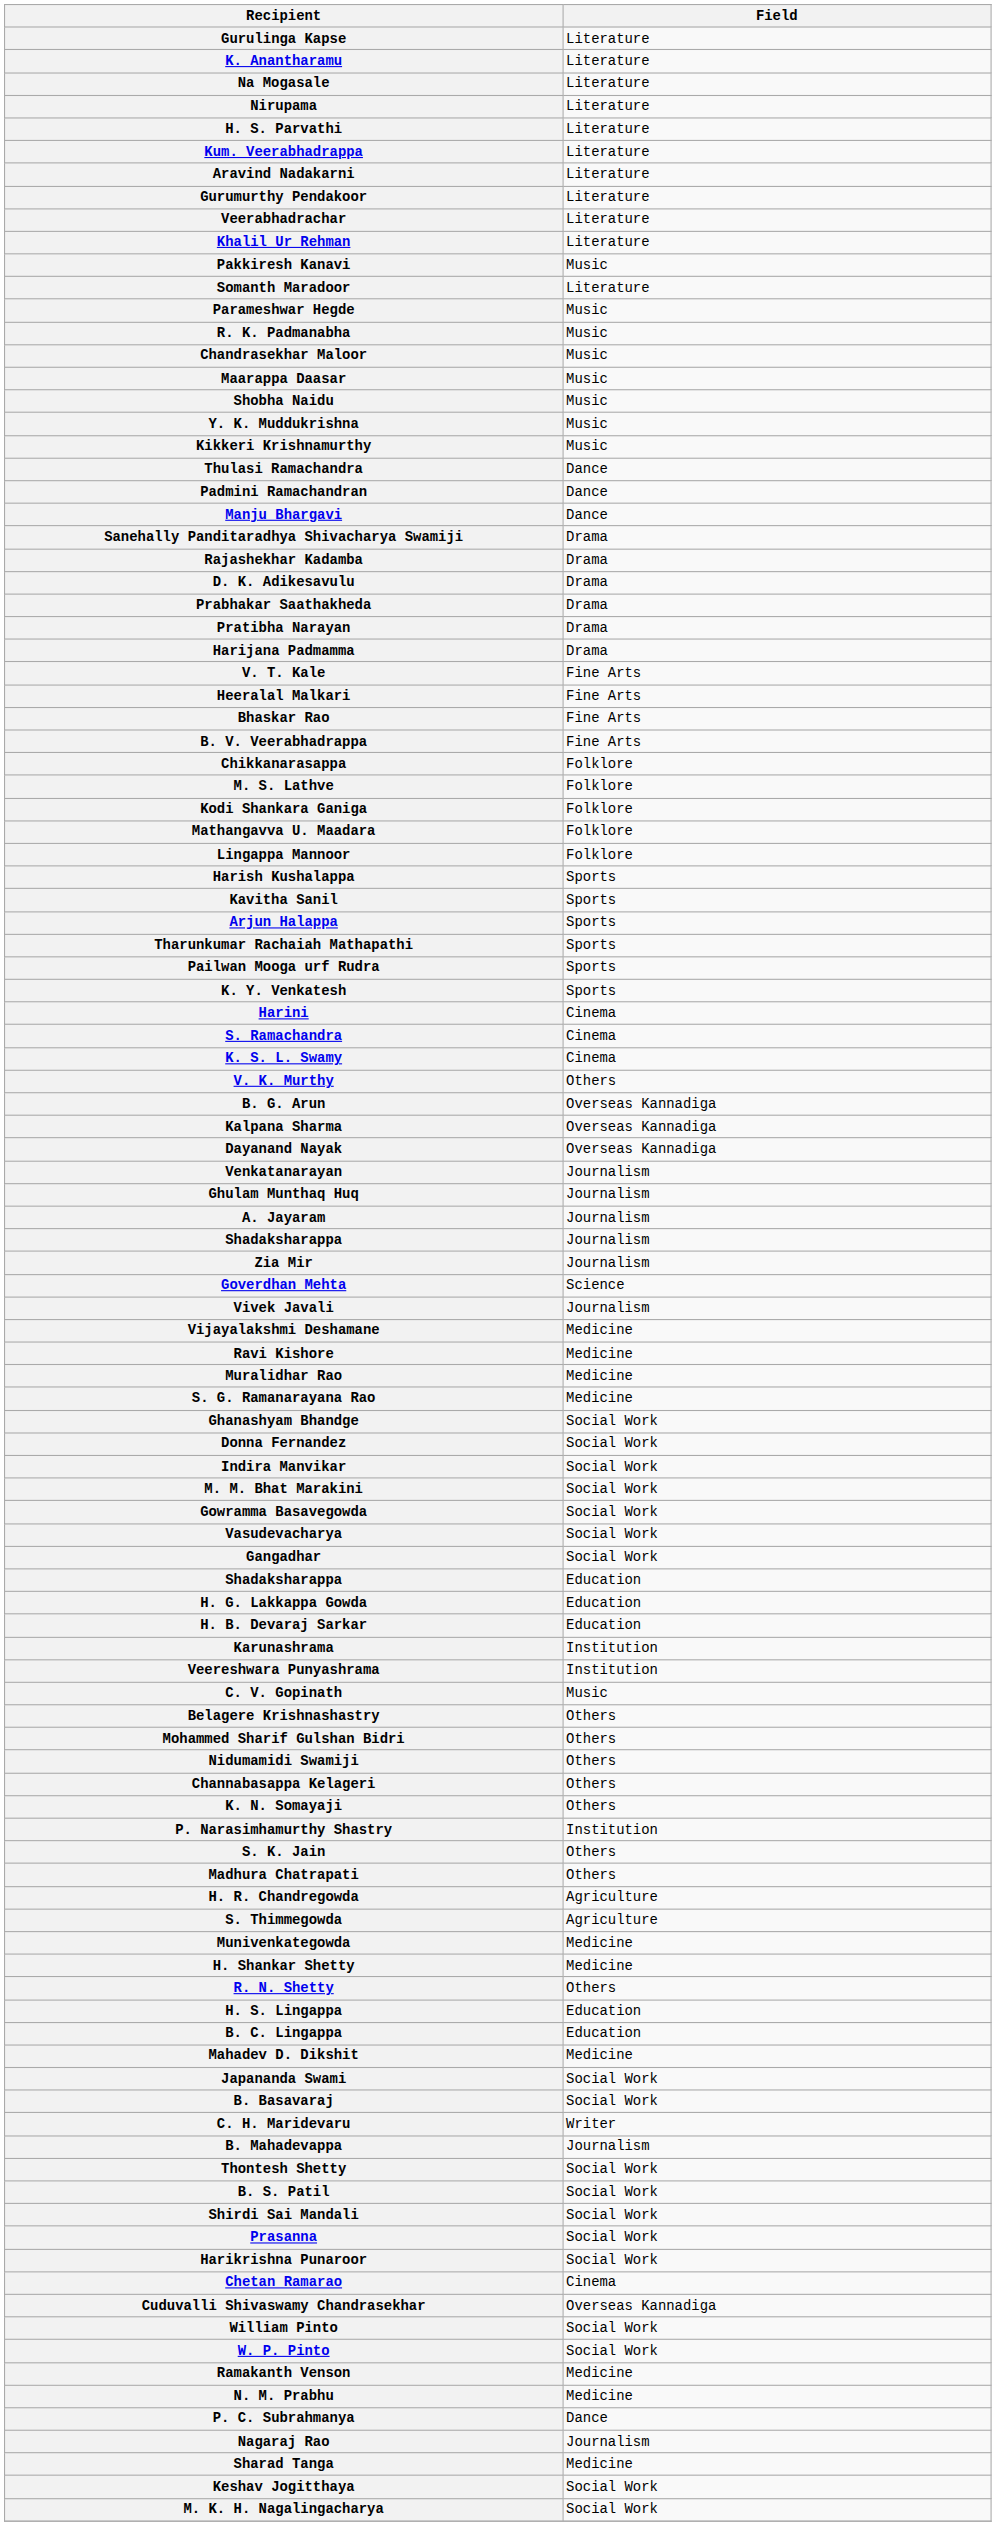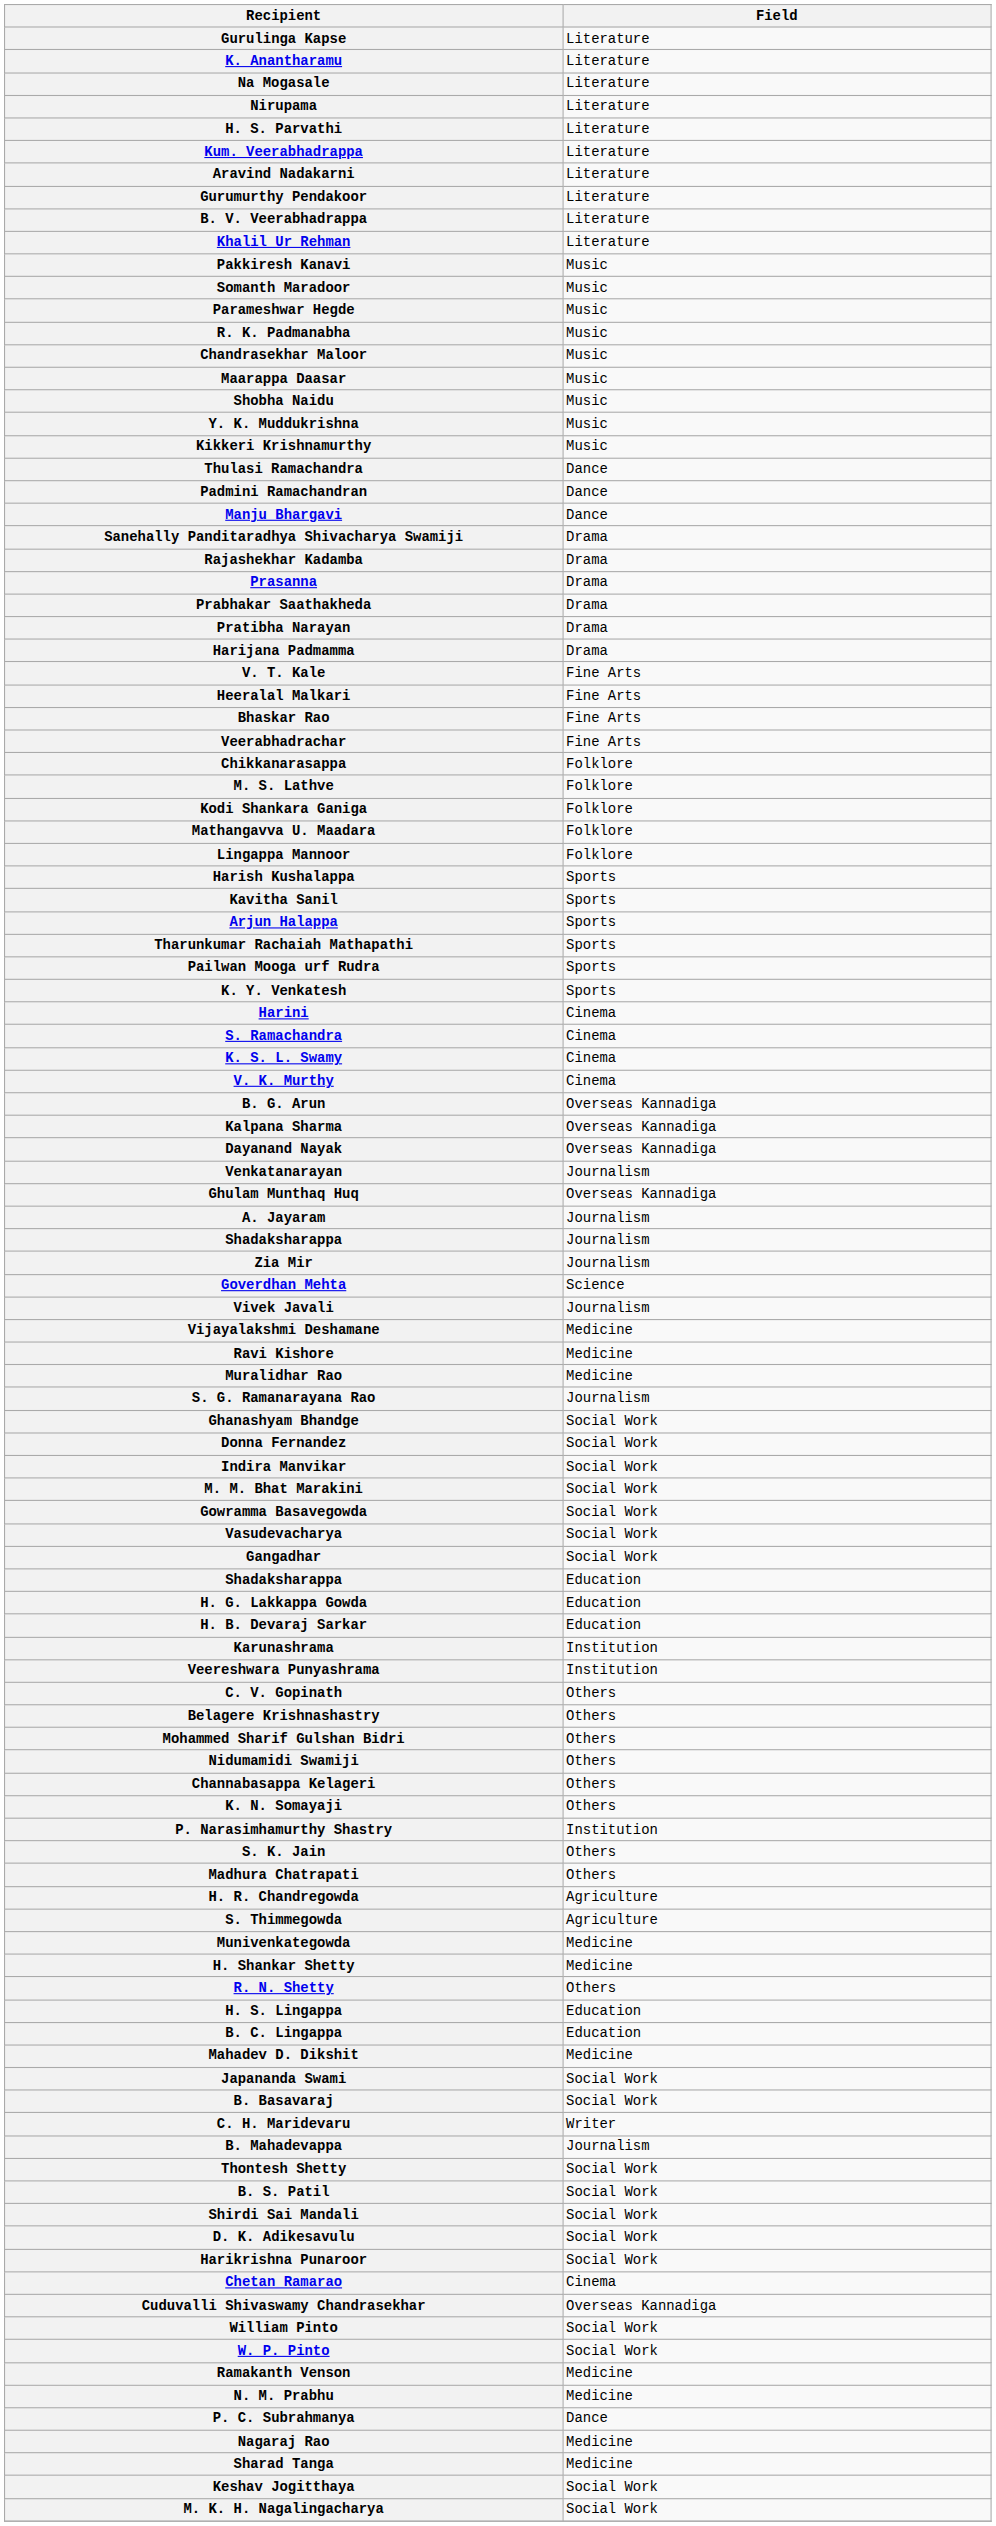(284, 220) Veerabhadrachar -> (284, 220) B. V. Veerabhadrappa
(608, 288) Literature -> (587, 288) Music
(284, 583) D. K. Adikesavulu -> (284, 583) Prasanna
(284, 741) B. V. Veerabhadrappa -> (284, 741) Veerabhadrachar
(591, 1081) Others -> (591, 1081) Cinema
(608, 1195) Journalism -> (641, 1195) Overseas Kannadiga
(599, 1399) Medicine -> (608, 1399) Journalism
(587, 1693) Music -> (591, 1693) Others
(284, 2238) Prasanna -> (284, 2238) D. K. Adikesavulu
(608, 2442) Journalism -> (599, 2442) Medicine
